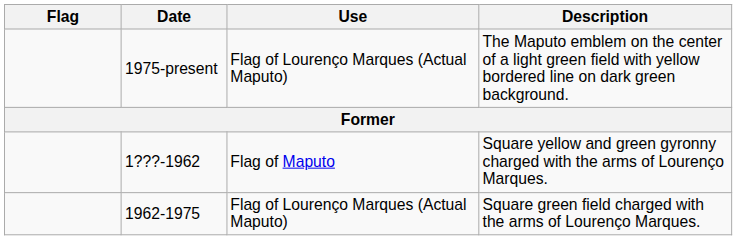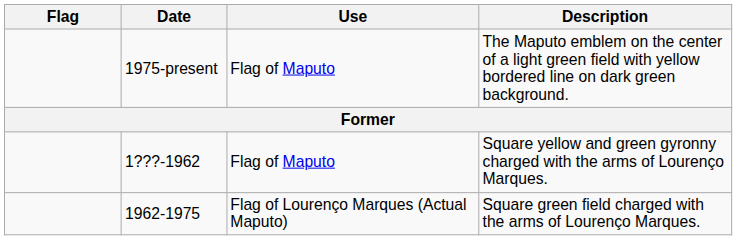(348, 68) Flag of Lourenço Marques (Actual Maputo) -> (283, 68) Flag of Maputo
